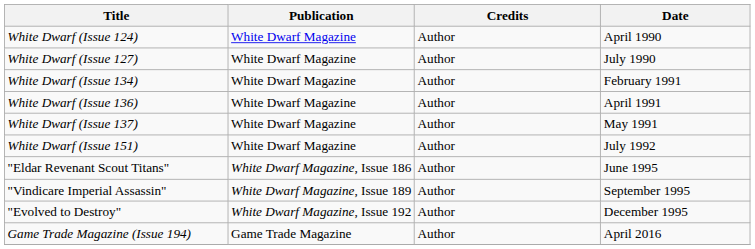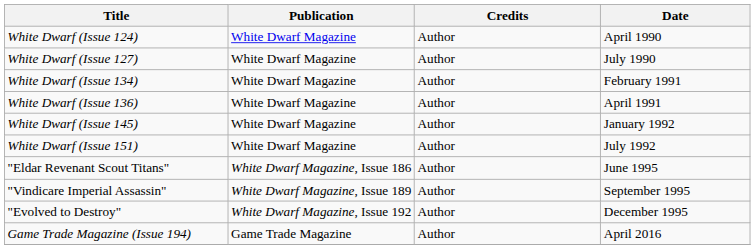- row: (73, 124)
+ row: (73, 124)
